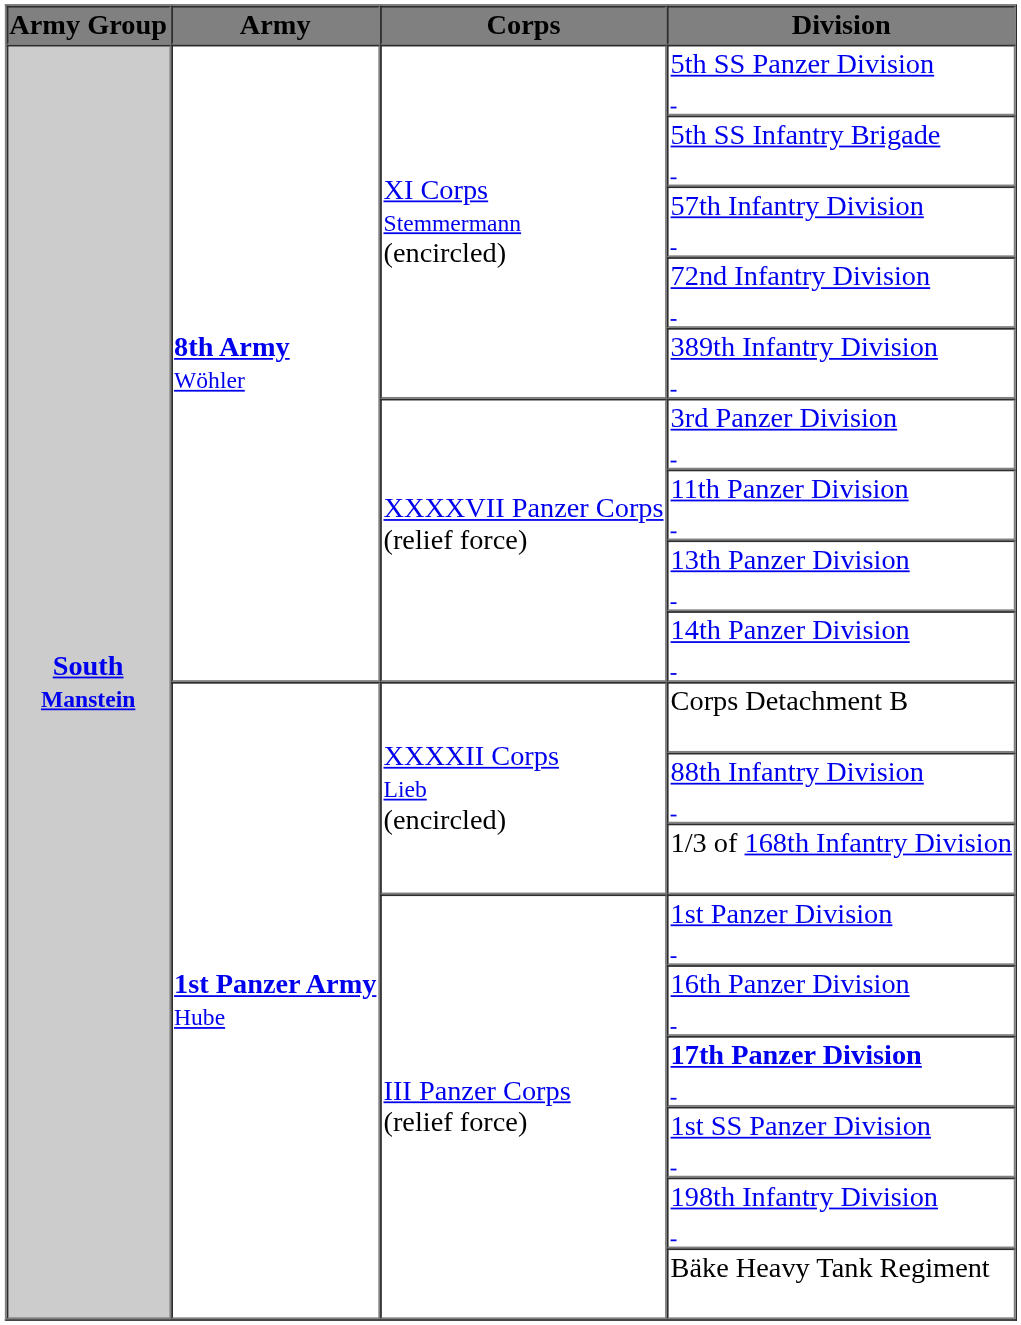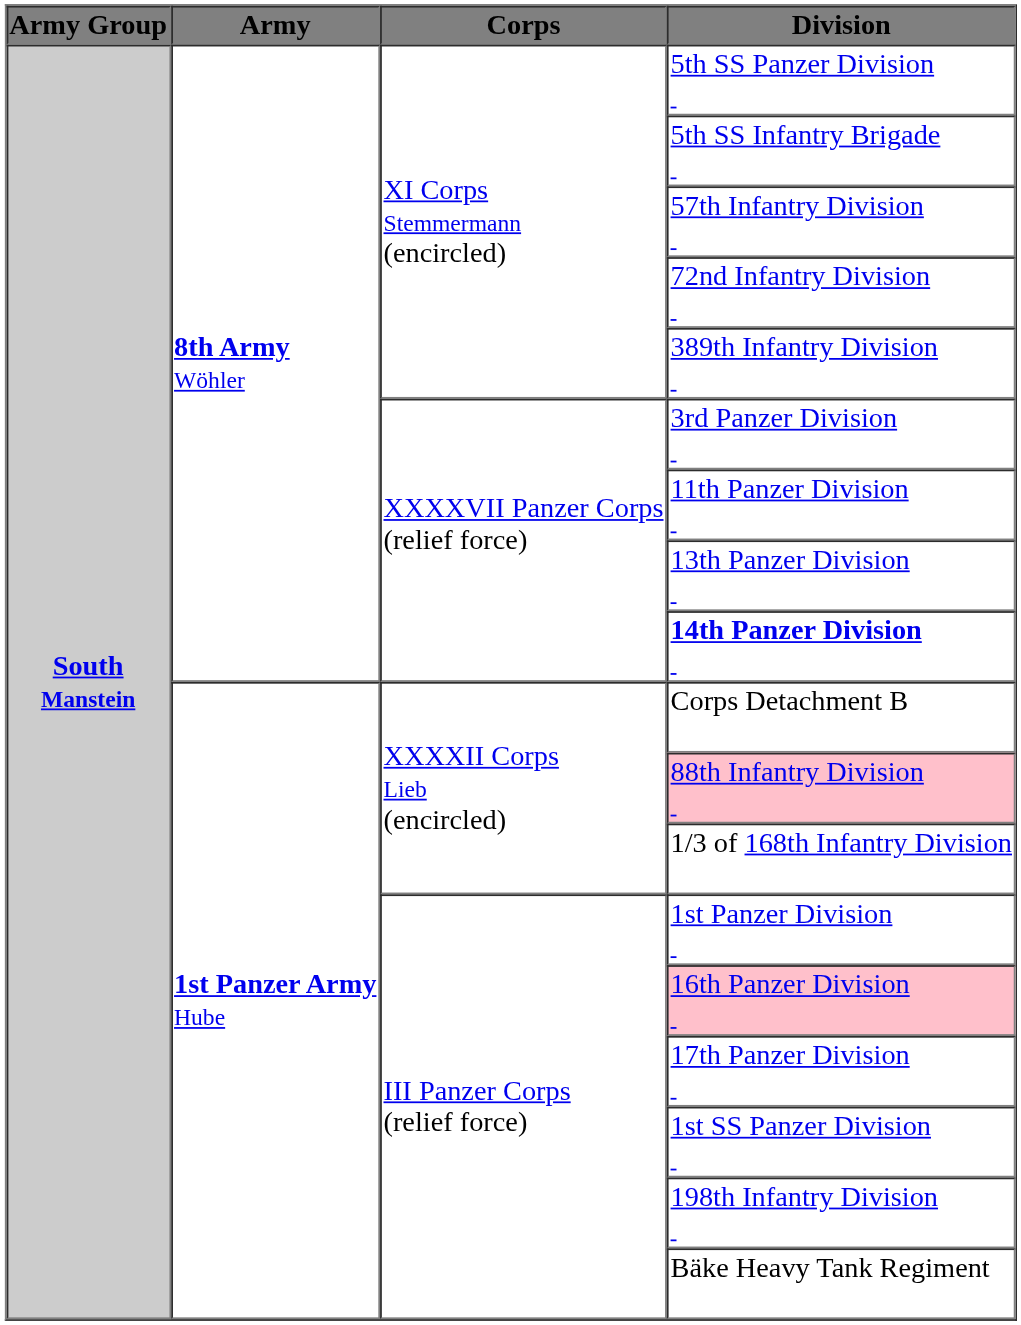(790, 646) normal -> (796, 646) bold
(797, 787) no background -> (797, 787) pink background
(790, 1000) no background -> (790, 1000) pink background
(796, 1070) bold -> (790, 1070) normal
